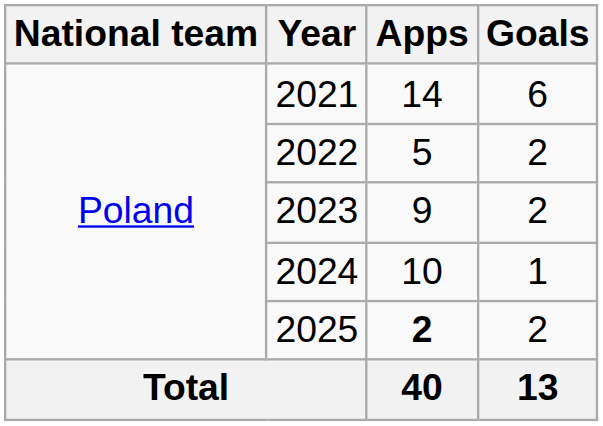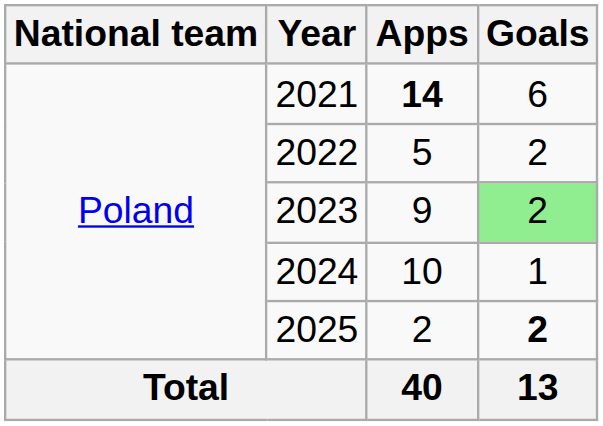(422, 93) normal -> (422, 93) bold
(538, 211) no background -> (538, 211) lightgreen background
(422, 329) bold -> (422, 329) normal
(538, 329) normal -> (538, 329) bold
